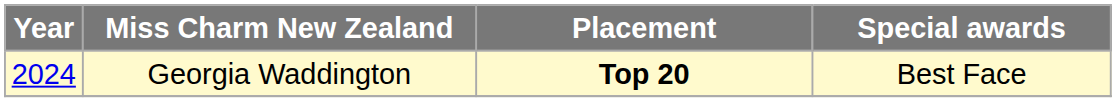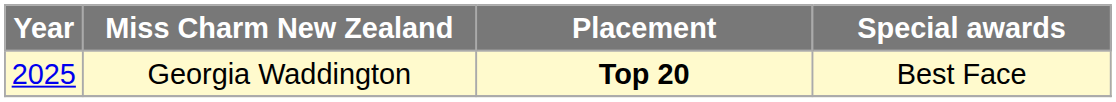(44, 74) 2024 -> (44, 74) 2025
